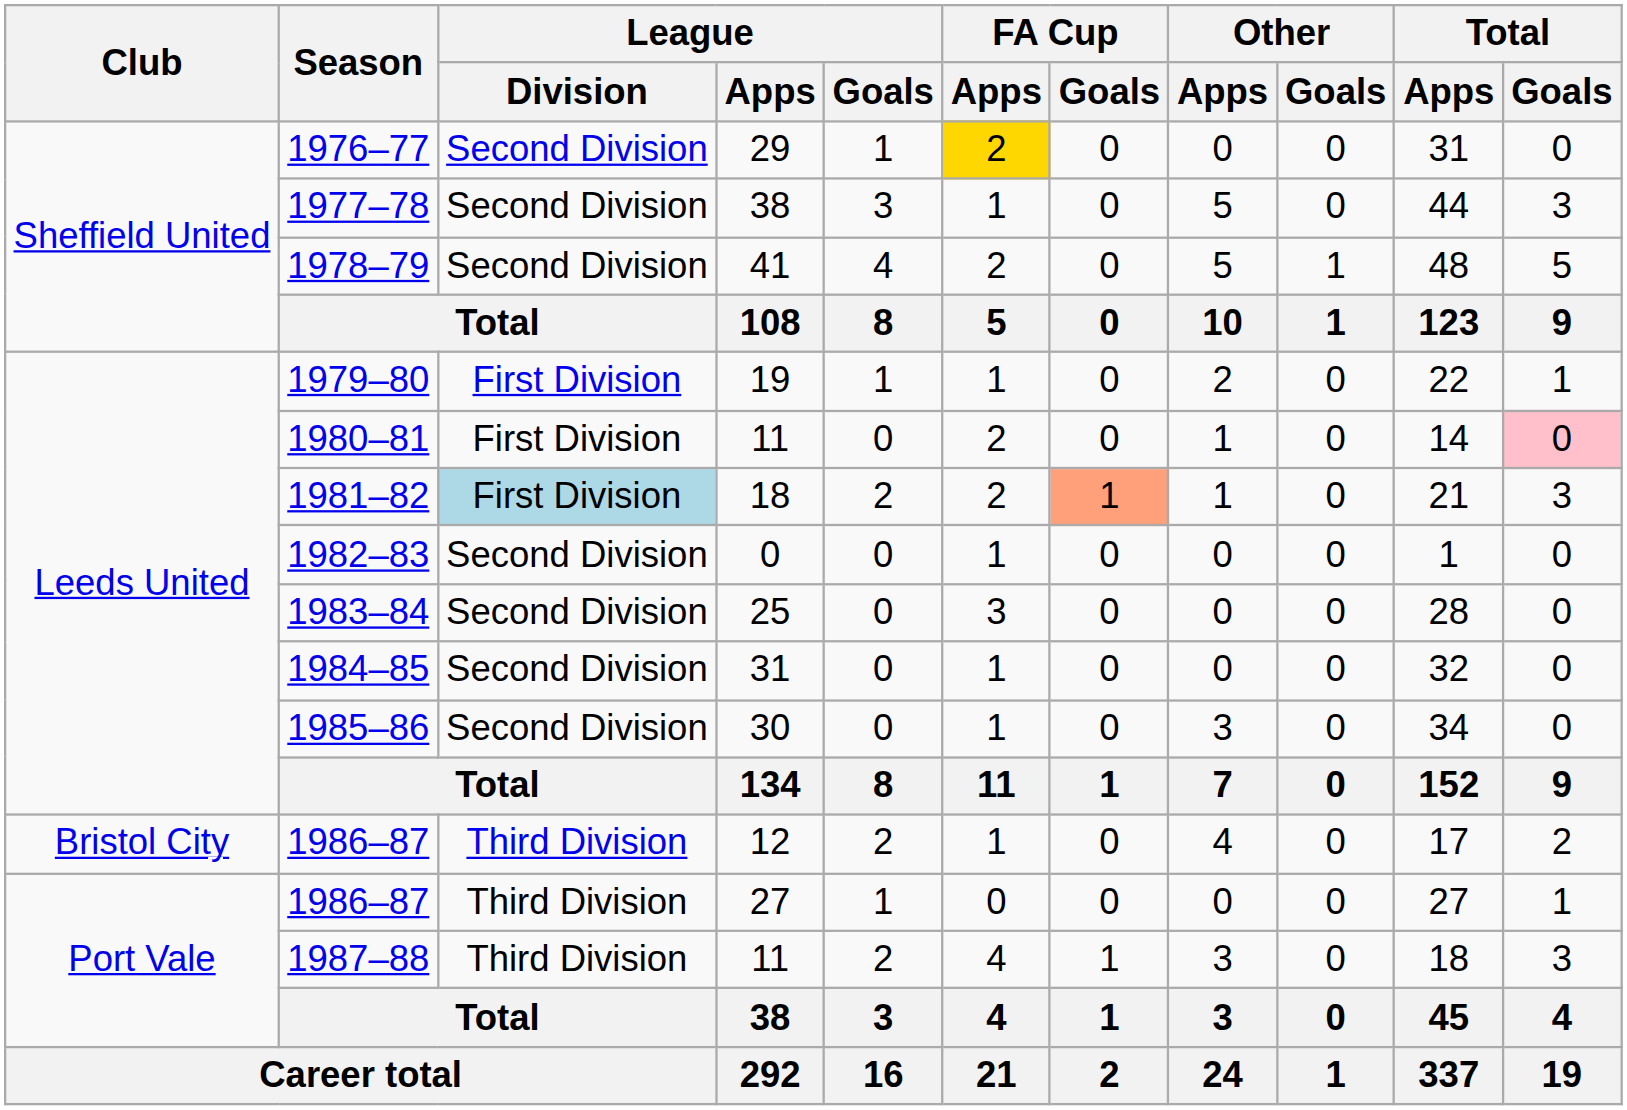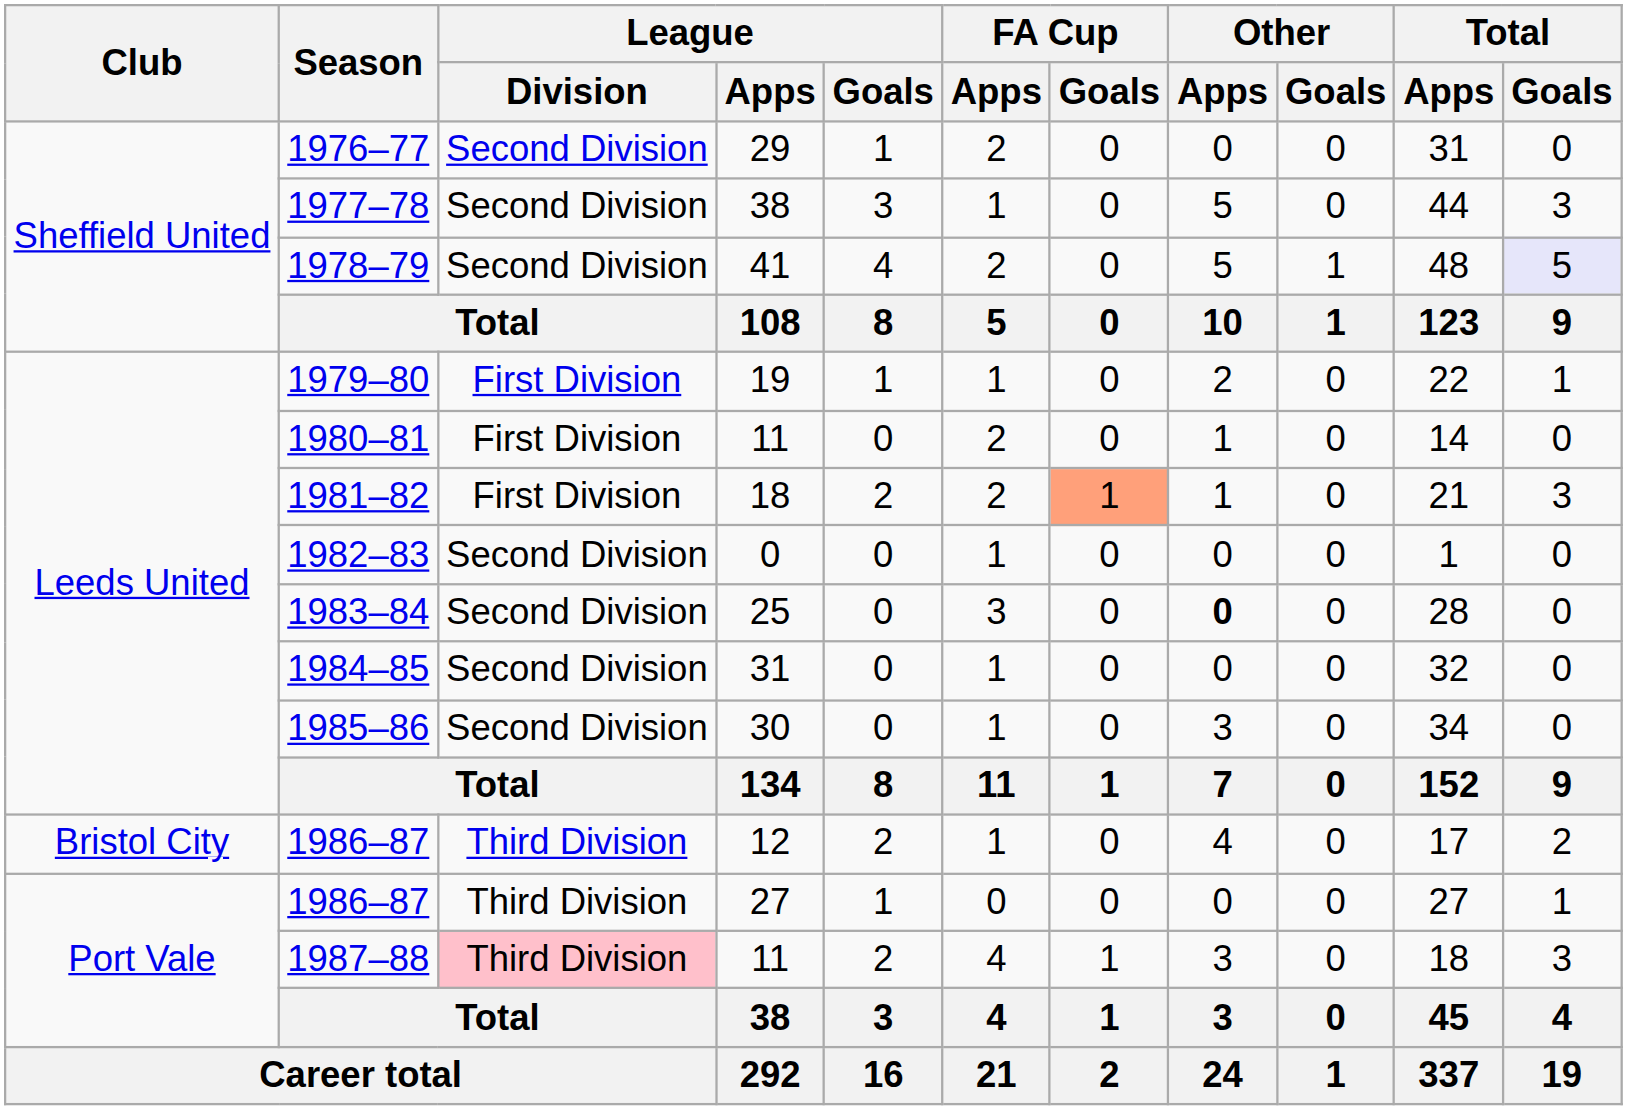(996, 149) gold background -> (996, 149) no background
(1562, 264) no background -> (1562, 264) lavender background
(1562, 438) pink background -> (1562, 438) no background
(577, 496) lightblue background -> (577, 496) no background
(1223, 611) normal -> (1223, 611) bold
(577, 959) no background -> (577, 959) pink background
